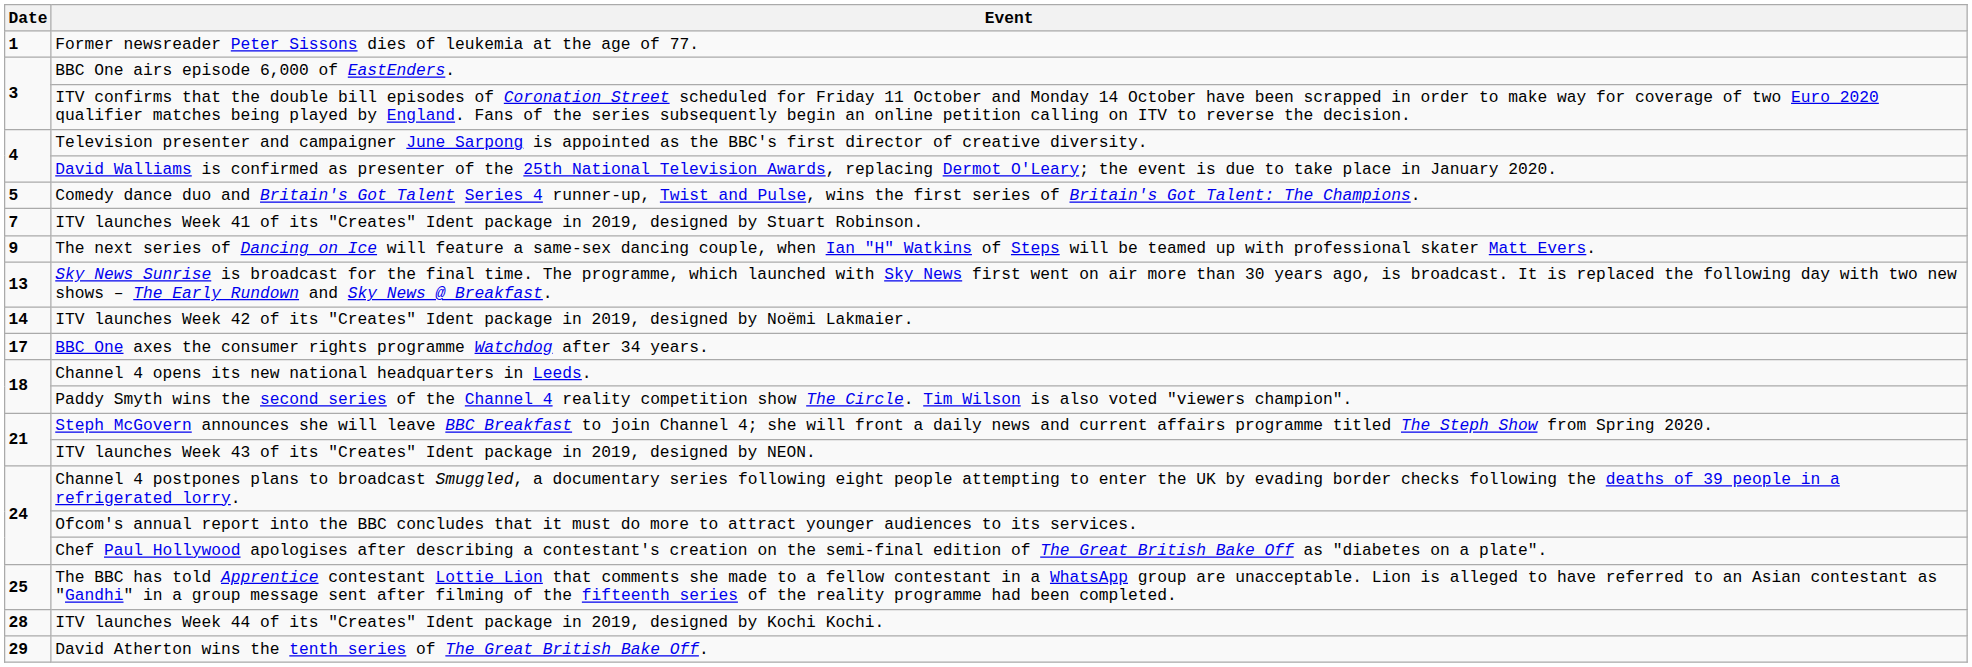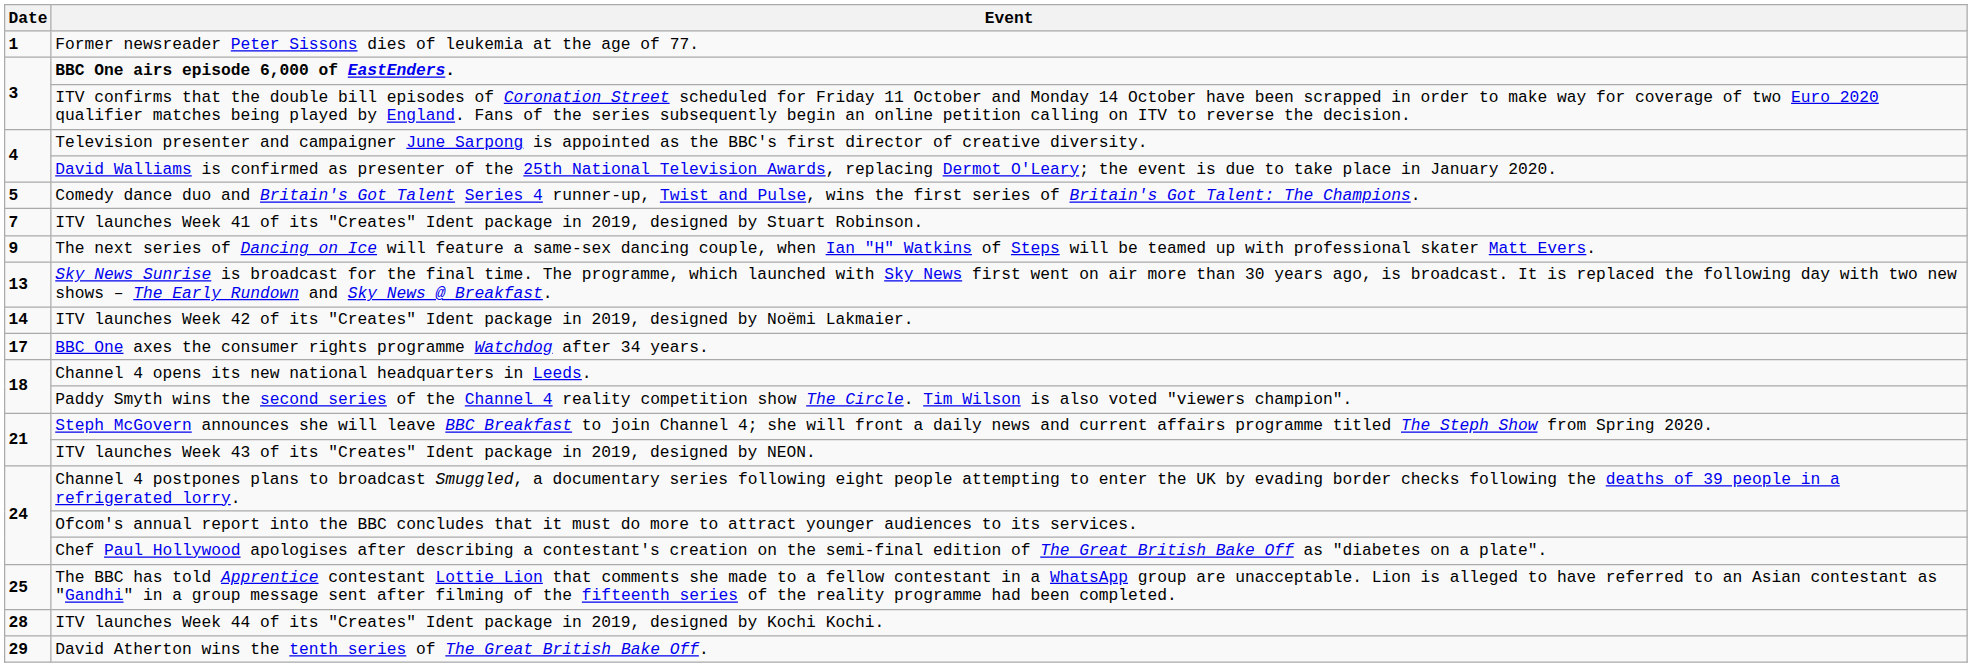(255, 71) normal -> (255, 71) bold
